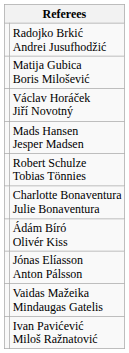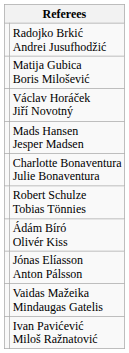rows swapped: (67, 202) <-> (49, 169)
